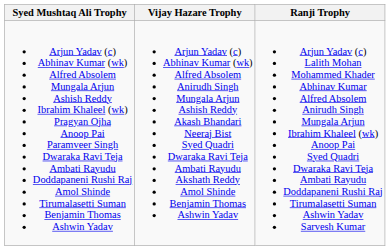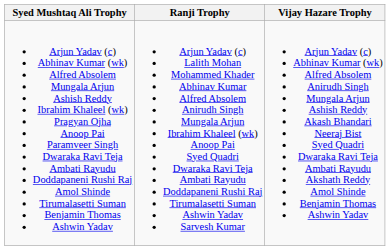columns swapped: (320, 12) <-> (195, 12)
